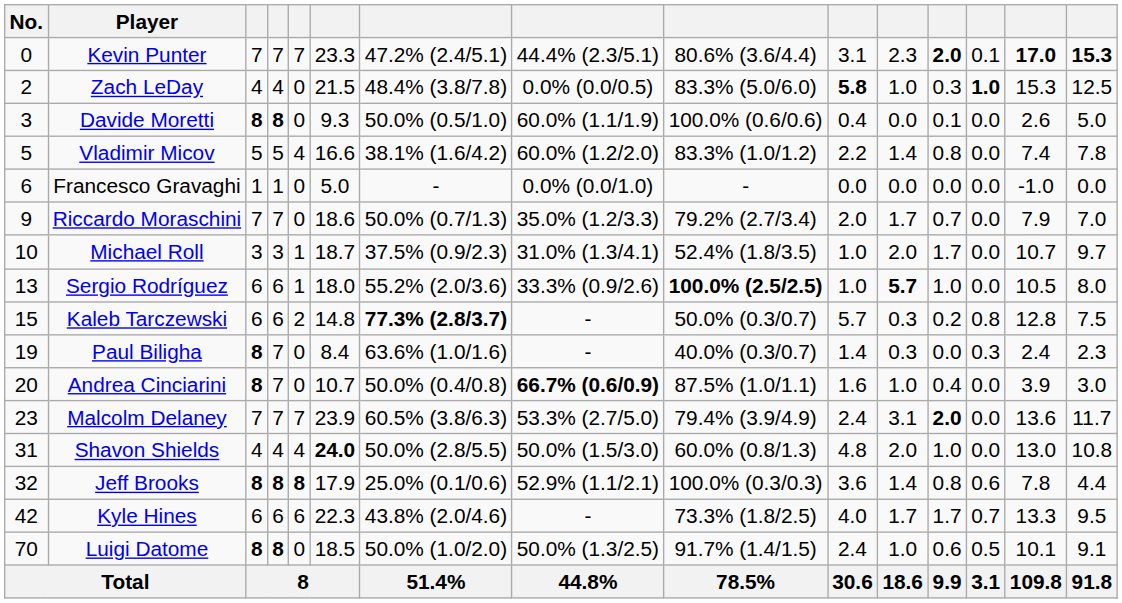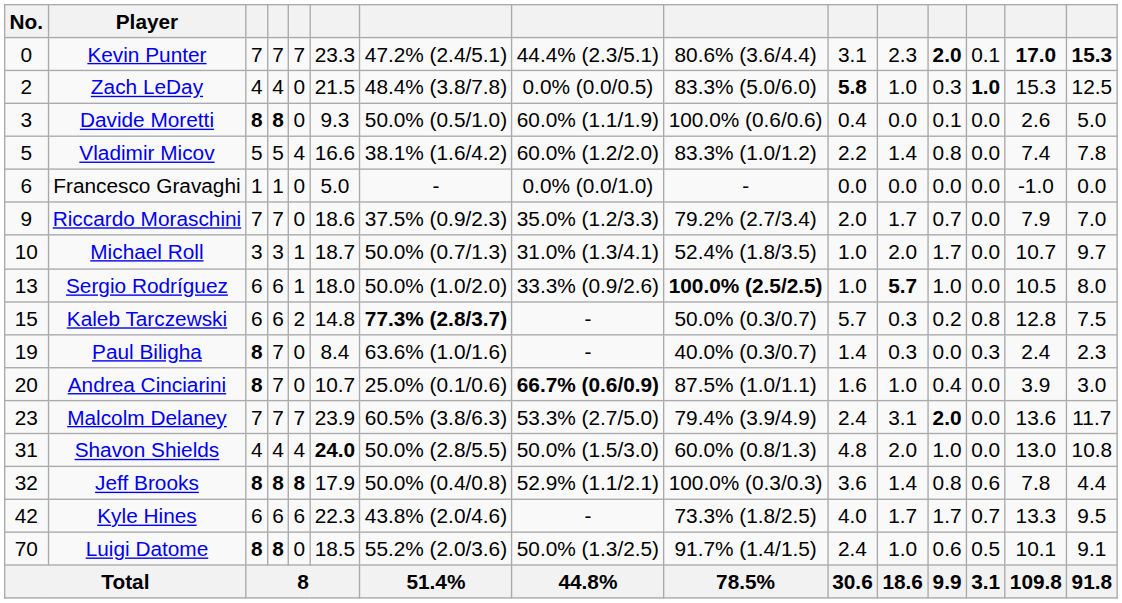(436, 219) 50.0% (0.7/1.3) -> (436, 219) 37.5% (0.9/2.3)
(436, 252) 37.5% (0.9/2.3) -> (436, 252) 50.0% (0.7/1.3)
(436, 285) 55.2% (2.0/3.6) -> (436, 285) 50.0% (1.0/2.0)
(436, 384) 50.0% (0.4/0.8) -> (436, 384) 25.0% (0.1/0.6)
(436, 483) 25.0% (0.1/0.6) -> (436, 483) 50.0% (0.4/0.8)
(436, 549) 50.0% (1.0/2.0) -> (436, 549) 55.2% (2.0/3.6)
